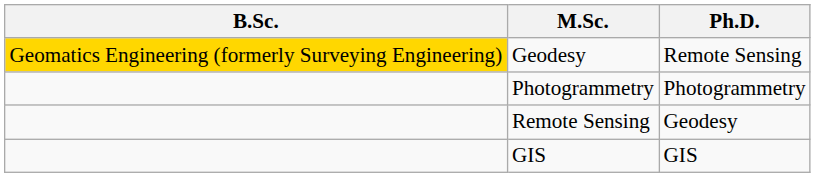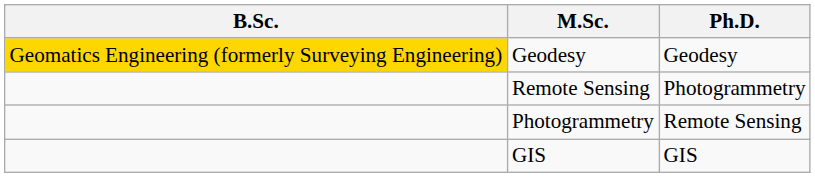(733, 54) Remote Sensing -> (701, 54) Geodesy
(583, 88) Photogrammetry -> (581, 88) Remote Sensing
(581, 121) Remote Sensing -> (583, 121) Photogrammetry
(701, 121) Geodesy -> (733, 121) Remote Sensing
